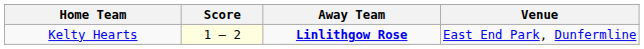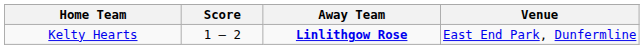(222, 35) lightyellow background -> (222, 35) no background
